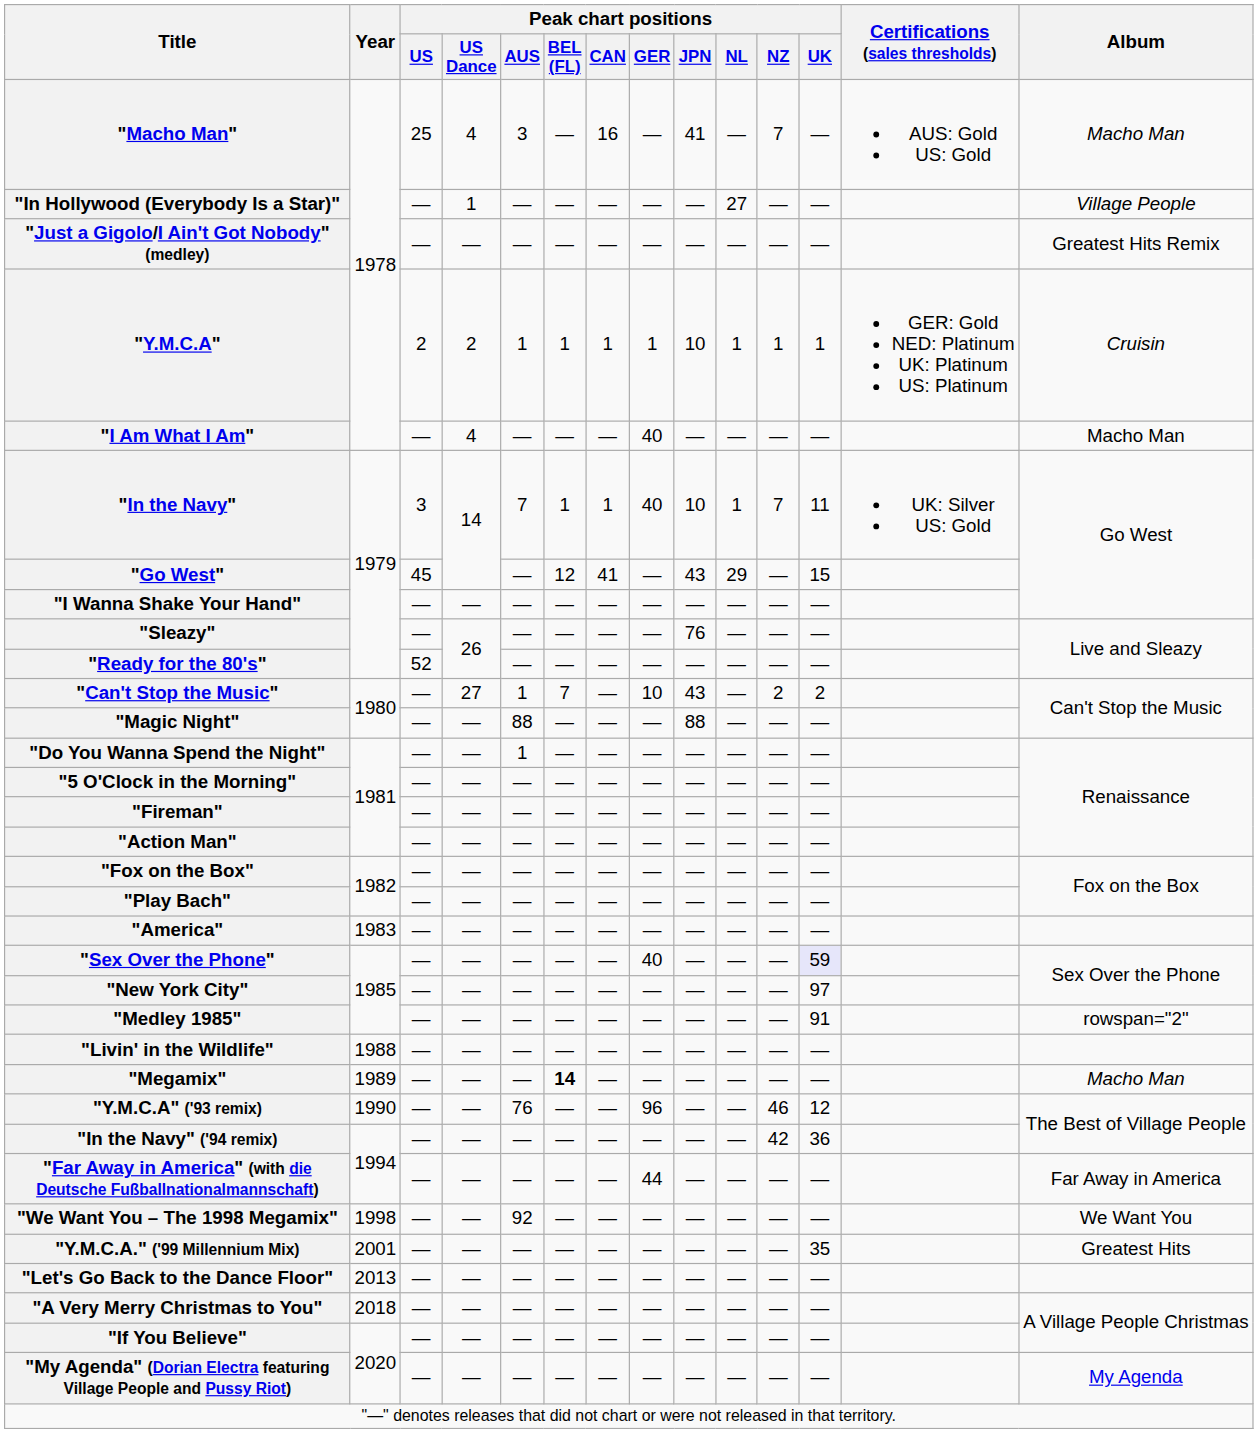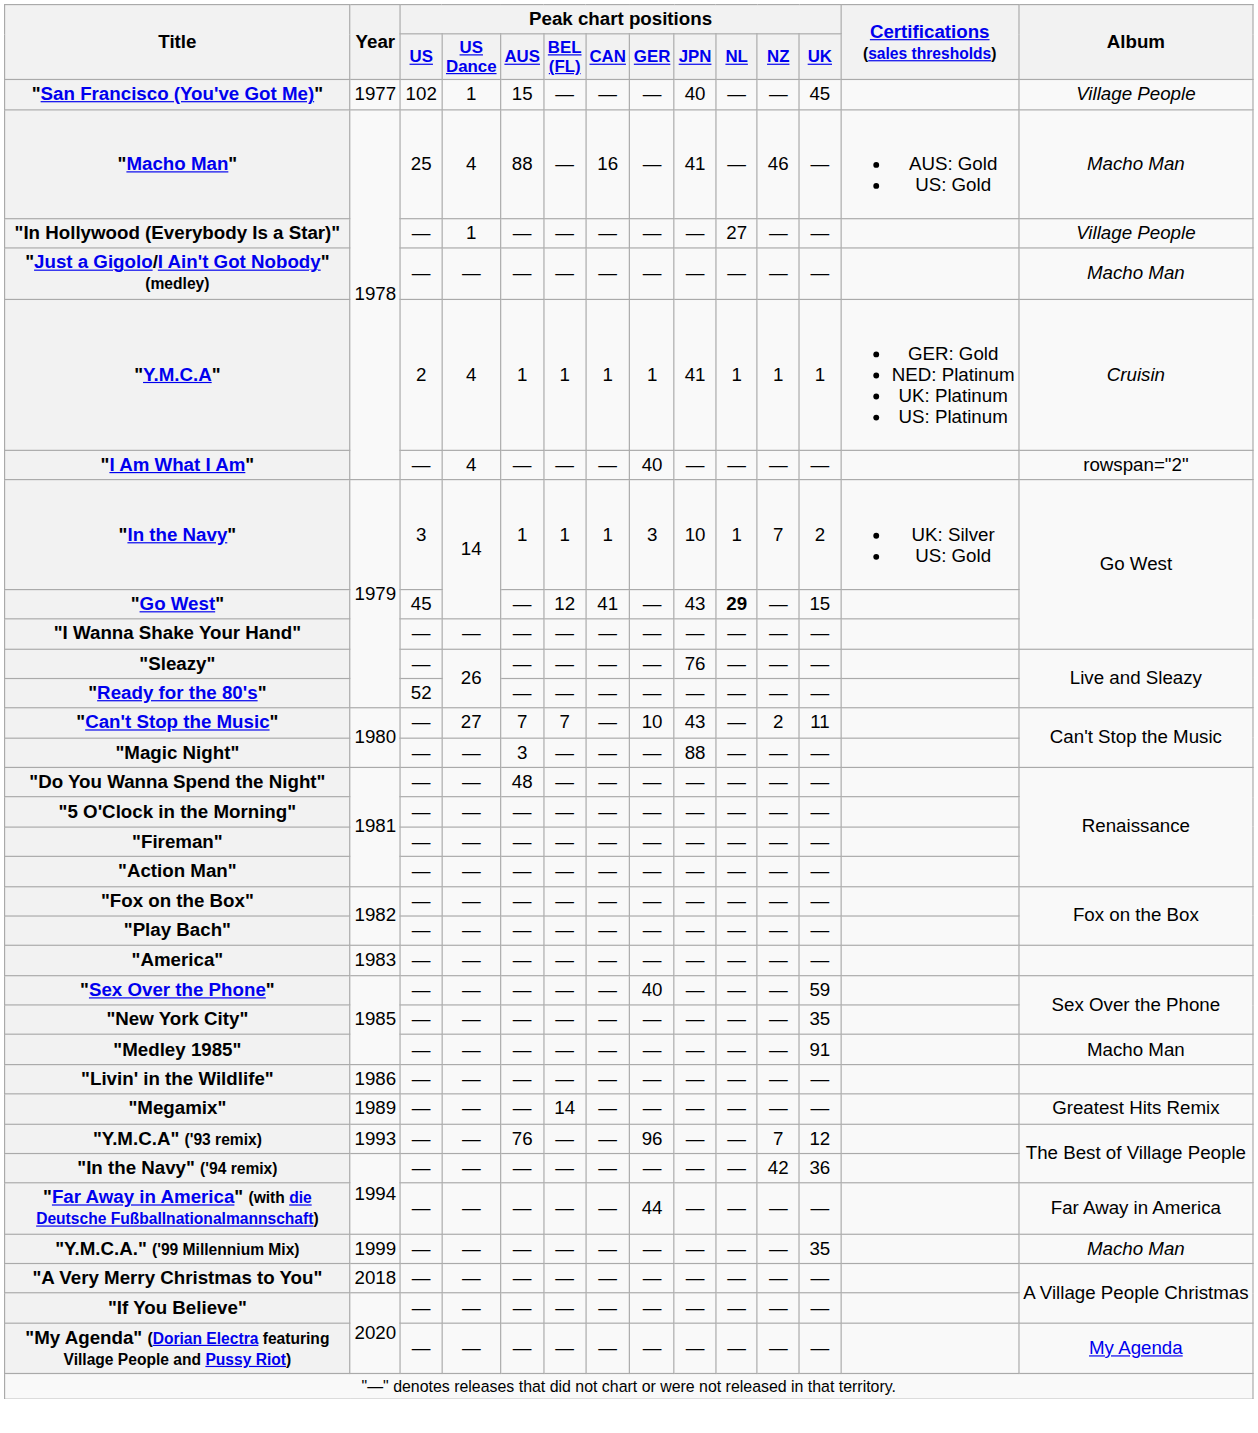+ row: (177, 94)
(522, 134) 3 -> (522, 163) 88
(778, 134) 7 -> (778, 163) 46
(1136, 243) Greatest Hits Remix -> (1136, 273) Macho Man
(471, 344) 2 -> (471, 374) 4
(695, 344) 10 -> (695, 374) 41
(1136, 435) Macho Man -> (1136, 465) rowspan="2"
(522, 504) 7 -> (522, 534) 1
(652, 504) 40 -> (652, 534) 3
(820, 504) 11 -> (820, 534) 2
(737, 574) normal -> (737, 604) bold
(522, 693) 1 -> (522, 722) 7
(820, 693) 2 -> (820, 722) 11
(522, 722) 88 -> (522, 752) 3
(522, 752) 1 -> (522, 782) 48
(820, 960) lavender background -> (820, 990) no background
(820, 990) 97 -> (820, 1019) 35
(1136, 1019) rowspan="2" -> (1136, 1049) Macho Man
(375, 1049) 1988 -> (375, 1079) 1986
(565, 1079) bold -> (565, 1108) normal
(1136, 1079) Macho Man -> (1136, 1108) Greatest Hits Remix
(375, 1108) 1990 -> (375, 1138) 1993
(778, 1108) 46 -> (778, 1138) 7
- row: (177, 1218)
(375, 1248) 2001 -> (375, 1248) 1999
(1136, 1248) Greatest Hits -> (1136, 1248) Macho Man
- row: (177, 1278)
